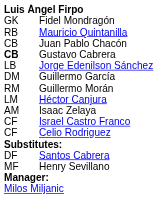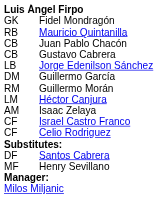(11, 54) bold -> (11, 54) normal
